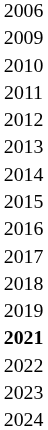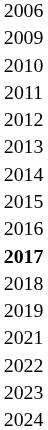(24, 256) normal -> (24, 256) bold
(24, 338) bold -> (24, 338) normal
